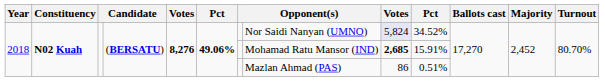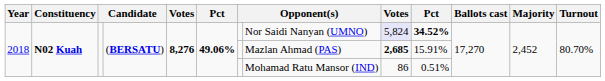(430, 31) normal -> (431, 31) bold
(312, 49) Mohamad Ratu Mansor (IND) -> (293, 49) Mazlan Ahmad (PAS)
(293, 67) Mazlan Ahmad (PAS) -> (312, 67) Mohamad Ratu Mansor (IND)
